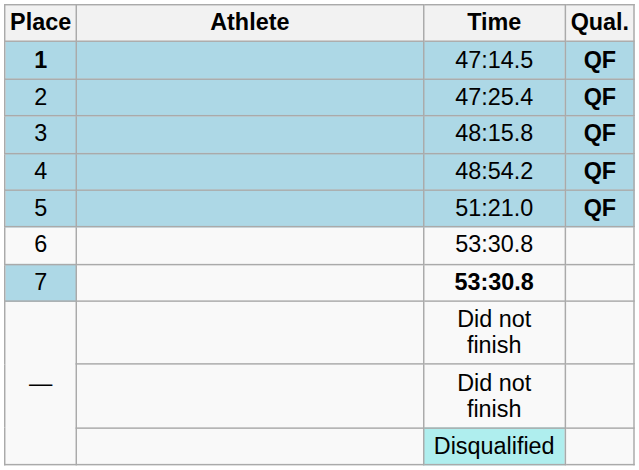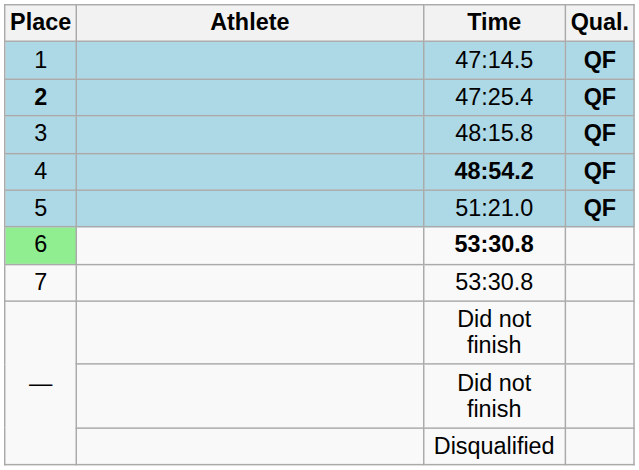(41, 60) bold -> (41, 60) normal
(41, 97) normal -> (41, 97) bold
(494, 171) normal -> (494, 171) bold
(41, 245) no background -> (41, 245) lightgreen background
(494, 245) normal -> (494, 245) bold
(41, 282) lightblue background -> (41, 282) no background
(494, 282) bold -> (494, 282) normal
(494, 446) paleturquoise background -> (494, 446) no background
